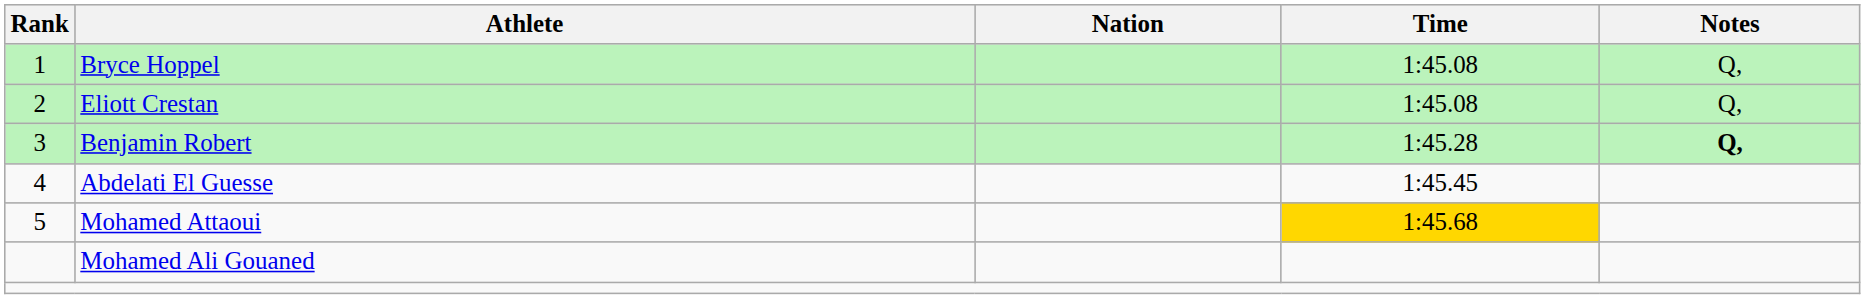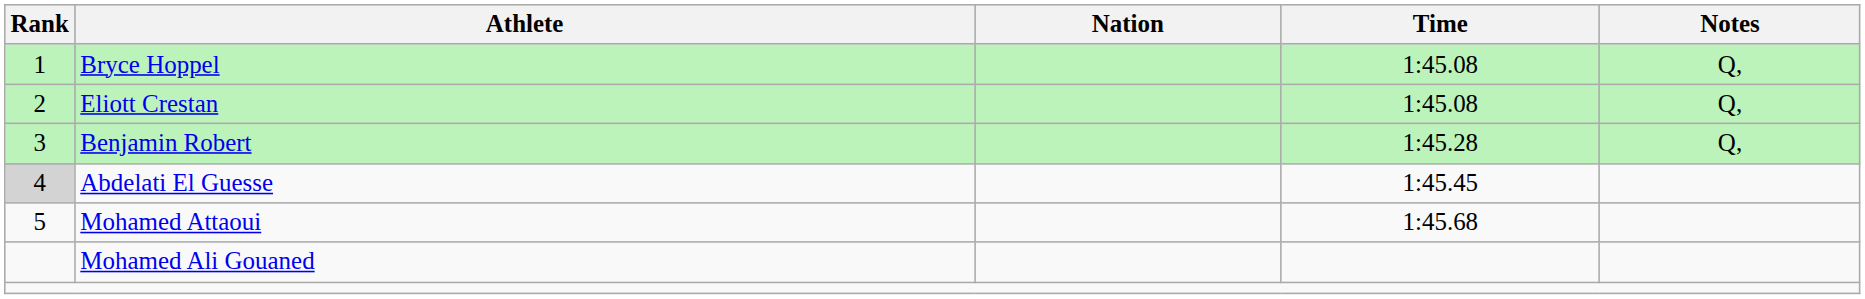(1730, 143) bold -> (1730, 143) normal
(40, 182) no background -> (40, 182) lightgrey background
(1440, 222) gold background -> (1440, 222) no background
